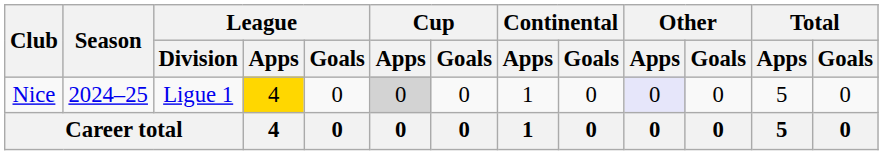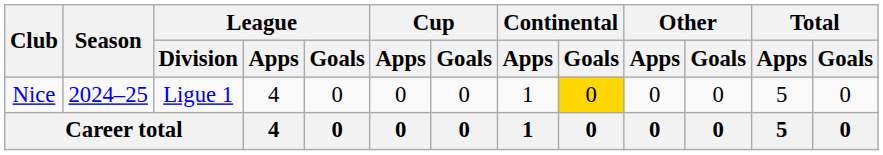(274, 94) gold background -> (274, 94) no background
(401, 94) lightgrey background -> (401, 94) no background
(591, 94) no background -> (591, 94) gold background
(655, 94) lavender background -> (655, 94) no background
